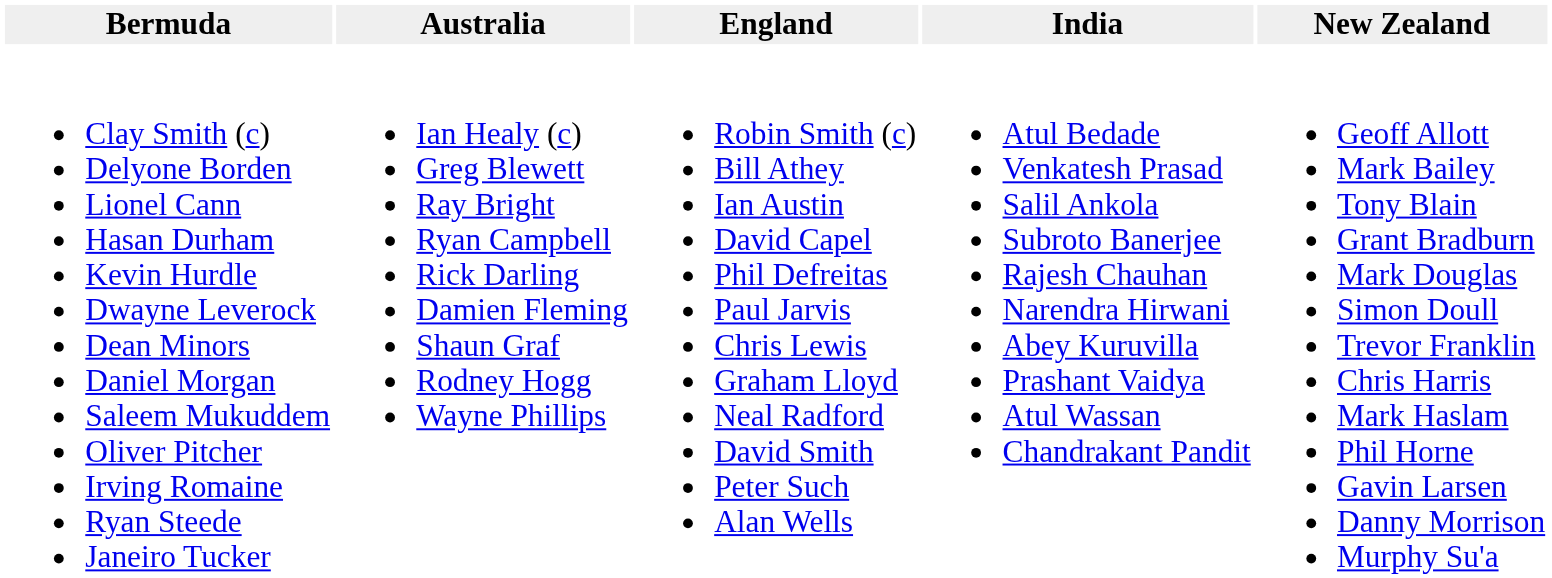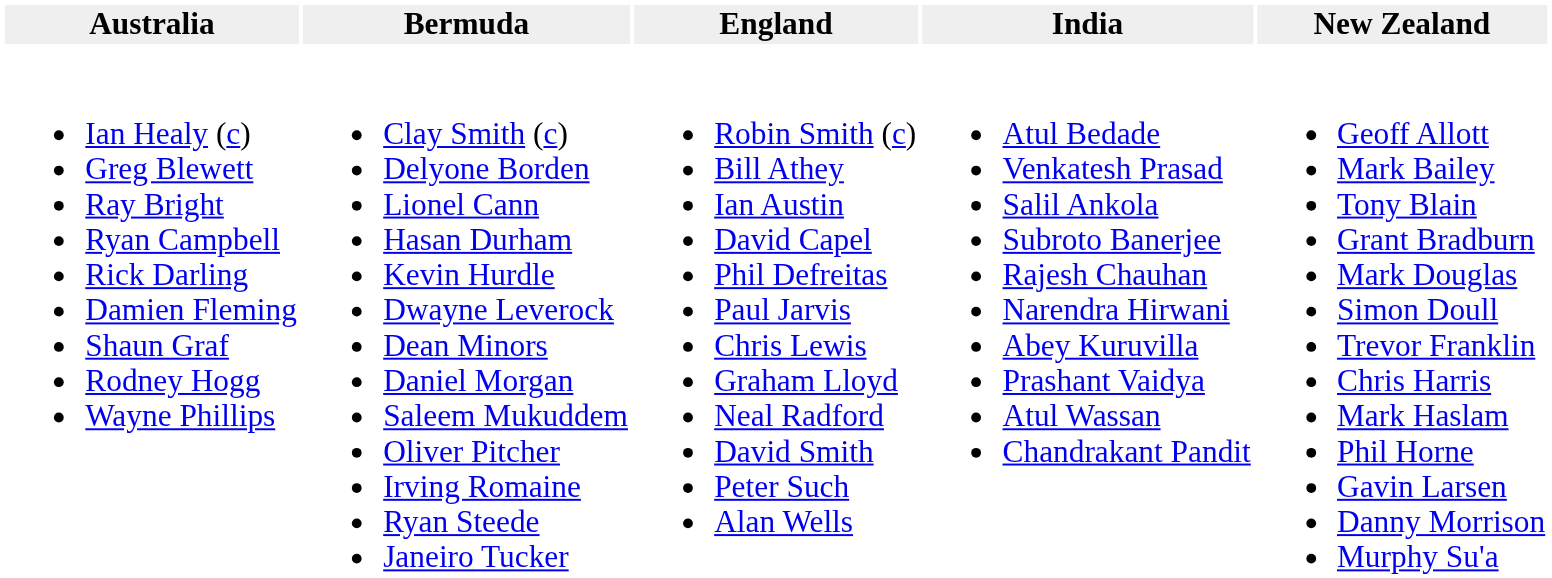columns swapped: (483, 24) <-> (168, 24)
